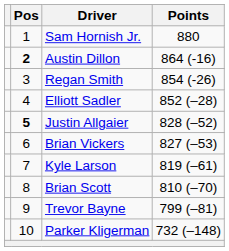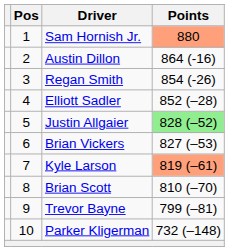(188, 37) no background -> (188, 37) lightsalmon background
(26, 58) bold -> (26, 58) normal
(26, 122) bold -> (26, 122) normal
(188, 122) no background -> (188, 122) lightgreen background
(188, 165) no background -> (188, 165) lightsalmon background
